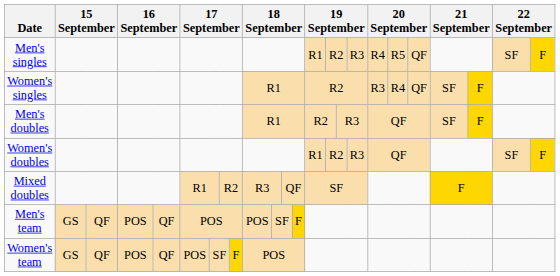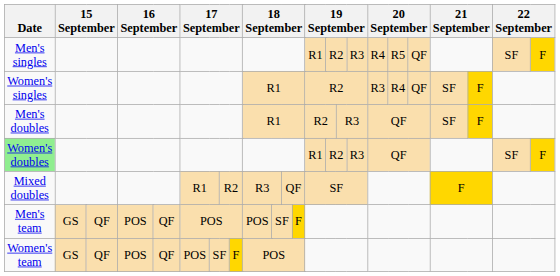(30, 154) no background -> (30, 154) lightgreen background
